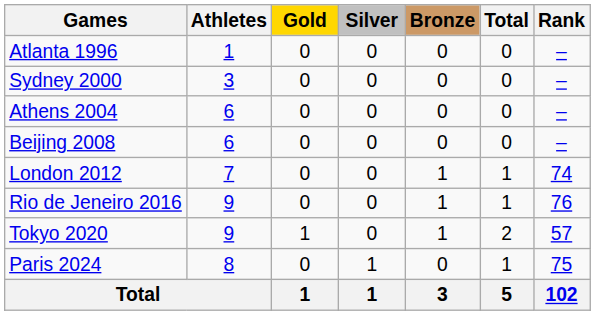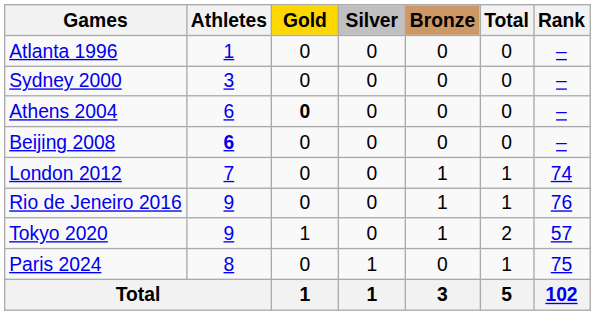(305, 112) normal -> (305, 112) bold
(229, 142) normal -> (229, 142) bold
